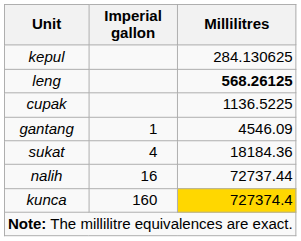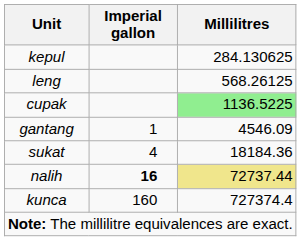(257, 81) bold -> (257, 81) normal
(258, 104) no background -> (258, 104) lightgreen background
(157, 176) normal -> (157, 176) bold
(261, 176) no background -> (261, 176) khaki background
(261, 200) gold background -> (261, 200) no background
